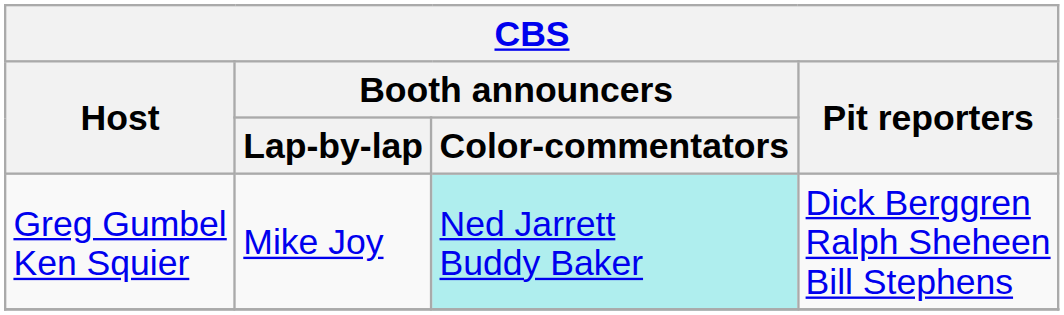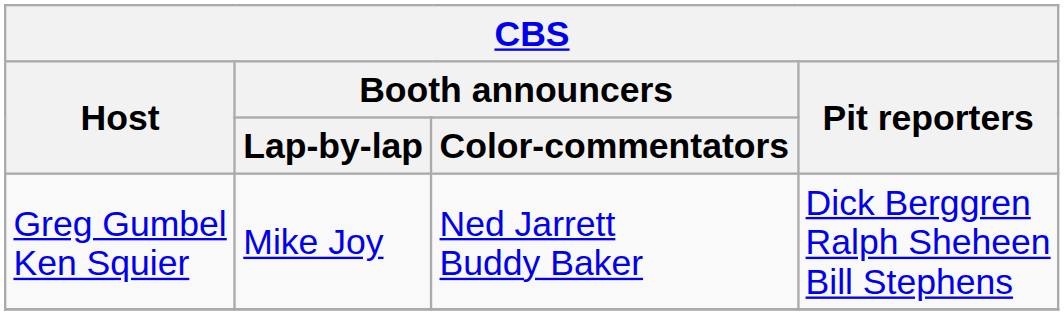(541, 242) paleturquoise background -> (541, 242) no background
